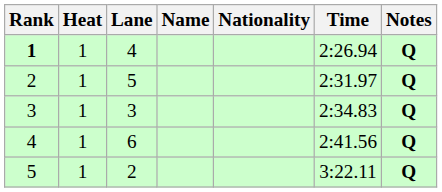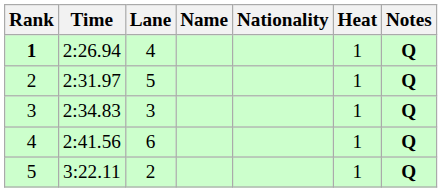columns swapped: (82, 19) <-> (348, 19)
